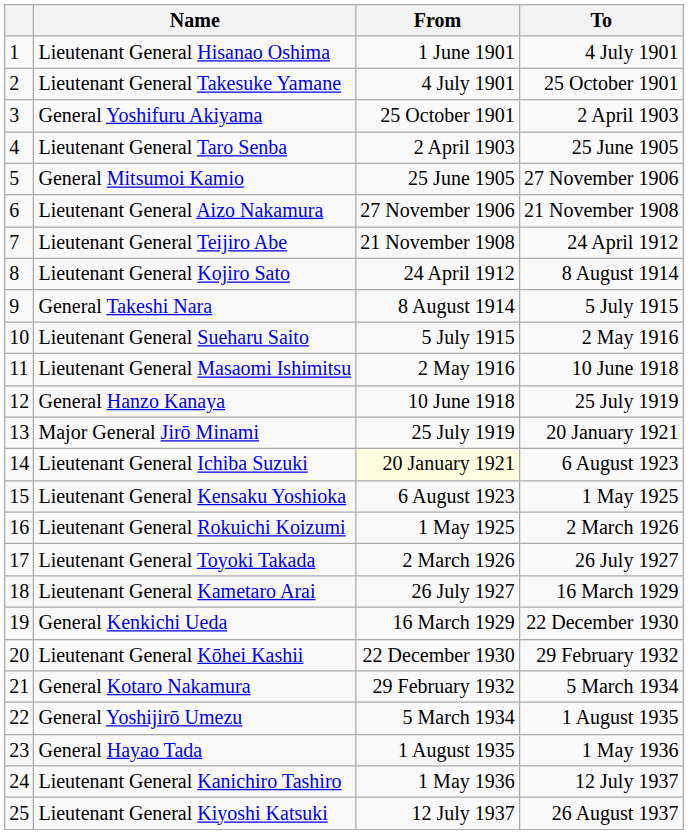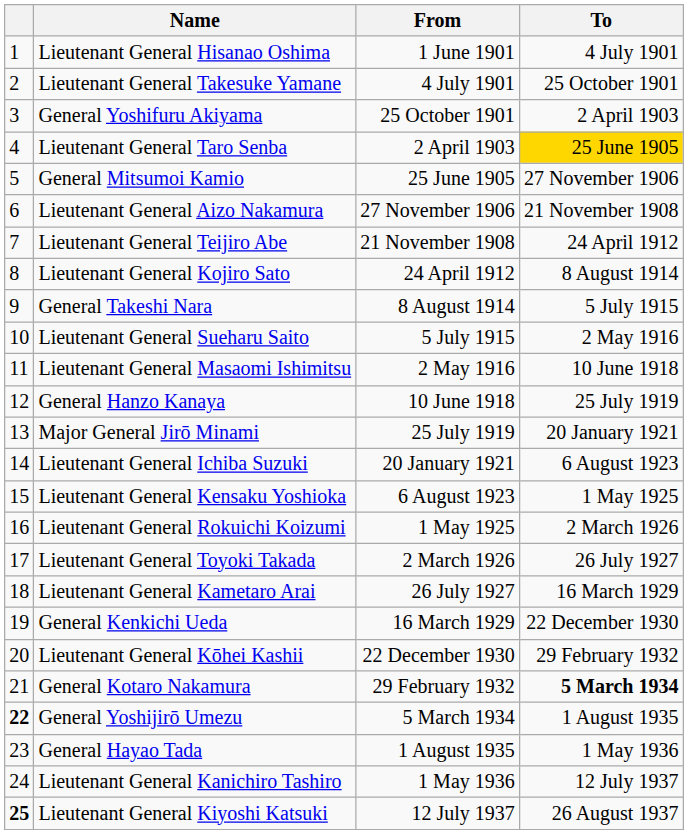(625, 147) no background -> (625, 147) gold background
(449, 464) lightyellow background -> (449, 464) no background
(622, 686) normal -> (620, 686) bold
(19, 718) normal -> (19, 718) bold
(19, 813) normal -> (19, 813) bold
